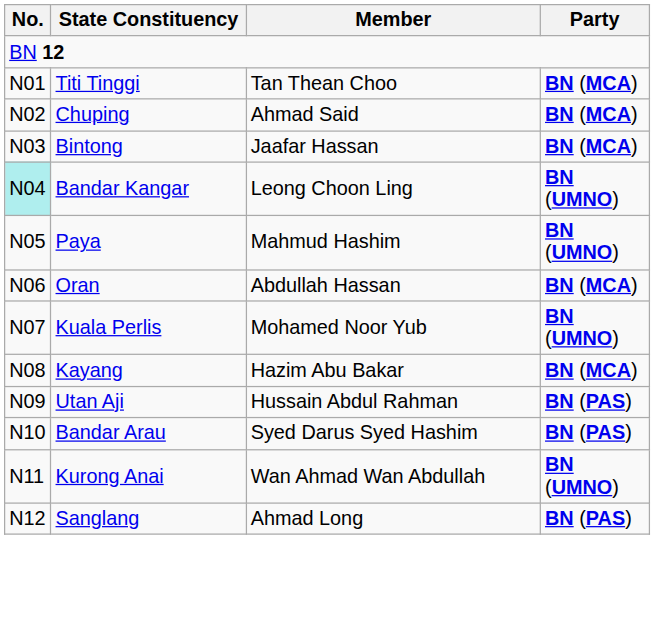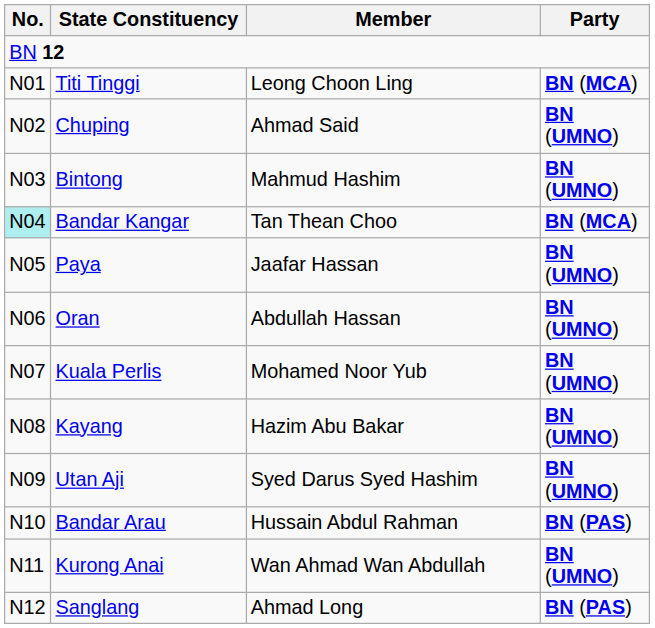(324, 83) Tan Thean Choo -> (332, 83) Leong Choon Ling
(591, 114) BN (MCA) -> (582, 125) BN (UMNO)
(315, 146) Jaafar Hassan -> (326, 179) Mahmud Hashim
(591, 146) BN (MCA) -> (582, 179) BN (UMNO)
(332, 188) Leong Choon Ling -> (324, 222) Tan Thean Choo
(582, 188) BN (UMNO) -> (591, 222) BN (MCA)
(326, 242) Mahmud Hashim -> (315, 264) Jaafar Hassan
(591, 285) BN (MCA) -> (582, 318) BN (UMNO)
(591, 370) BN (MCA) -> (582, 426) BN (UMNO)
(354, 401) Hussain Abdul Rahman -> (364, 479) Syed Darus Syed Hashim
(588, 401) BN (PAS) -> (582, 479) BN (UMNO)
(364, 433) Syed Darus Syed Hashim -> (354, 522) Hussain Abdul Rahman
